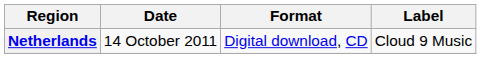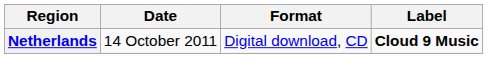(423, 41) normal -> (427, 41) bold
